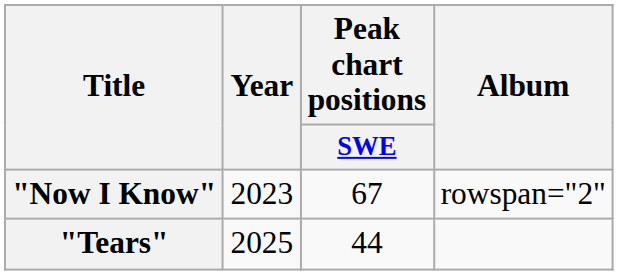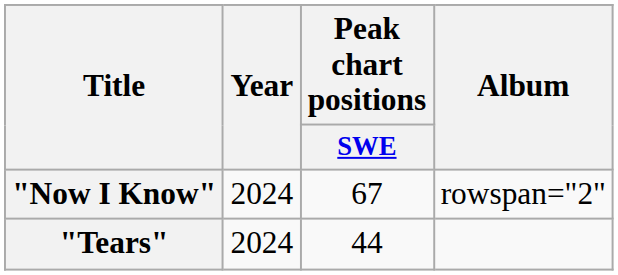(262, 193) 2023 -> (262, 193) 2024
(262, 243) 2025 -> (262, 243) 2024
